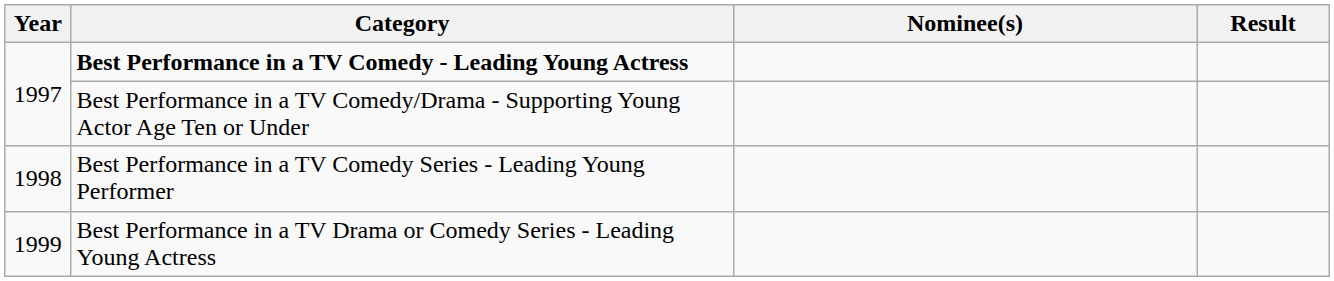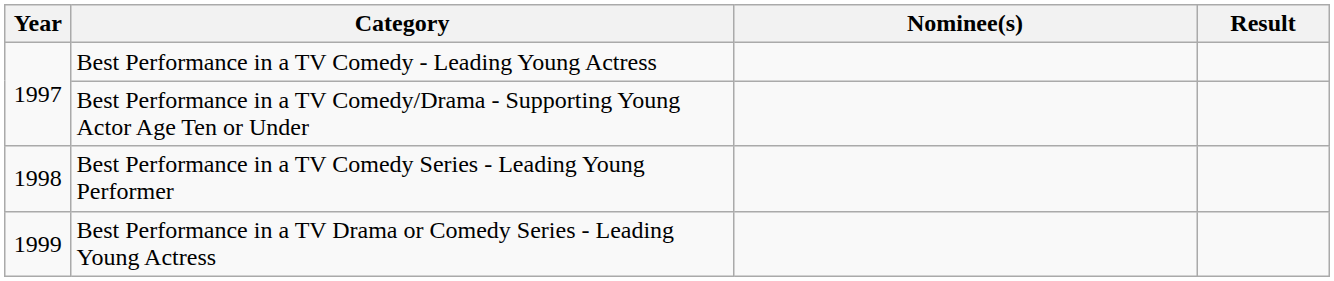(382, 61) bold -> (367, 61) normal
